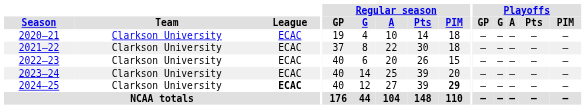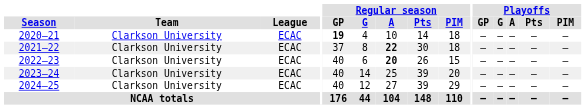(338, 35) normal -> (338, 35) bold
(391, 48) normal -> (391, 48) bold
(391, 61) normal -> (391, 61) bold
(290, 86) bold -> (290, 86) normal
(454, 86) bold -> (454, 86) normal
